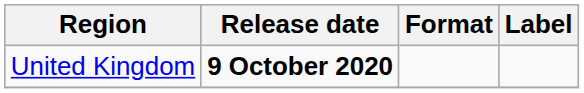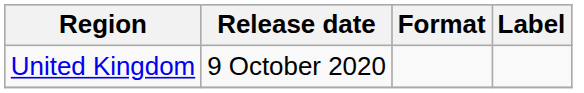(300, 66) bold -> (296, 66) normal
